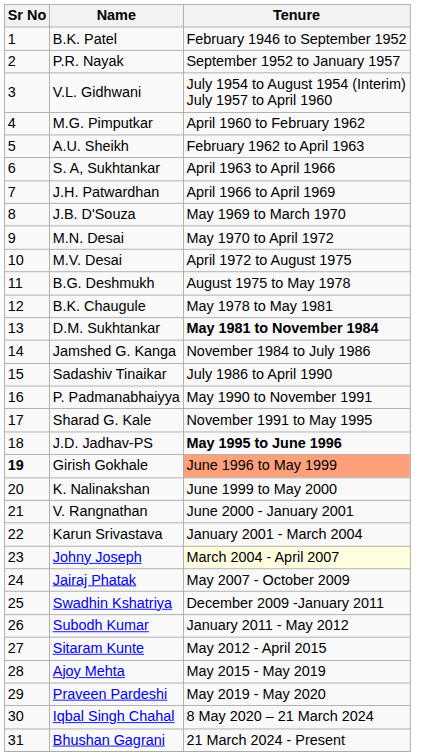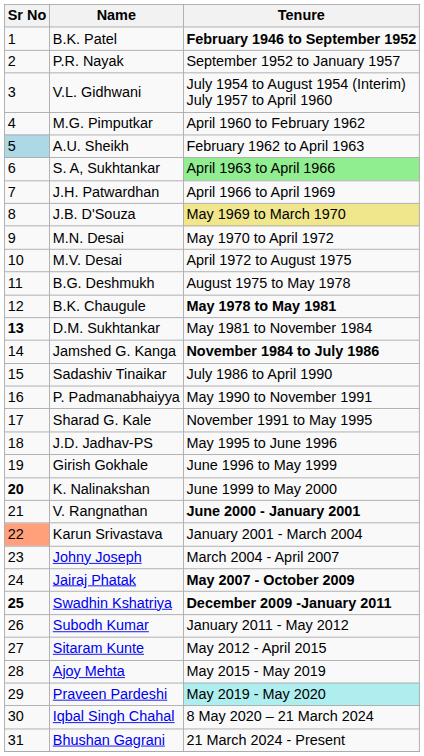(297, 38) normal -> (301, 38) bold
(12, 146) no background -> (12, 146) lightblue background
(261, 169) no background -> (261, 169) lightgreen background
(266, 214) no background -> (266, 214) khaki background
(260, 306) normal -> (261, 306) bold
(16, 329) normal -> (16, 329) bold
(283, 329) bold -> (279, 329) normal
(279, 351) normal -> (283, 351) bold
(264, 443) bold -> (262, 443) normal
(16, 466) bold -> (16, 466) normal
(262, 466) lightsalmon background -> (262, 466) no background
(16, 488) normal -> (16, 488) bold
(270, 511) normal -> (273, 511) bold
(16, 534) no background -> (16, 534) lightsalmon background
(263, 557) lightyellow background -> (263, 557) no background
(268, 580) normal -> (271, 580) bold
(16, 603) normal -> (16, 603) bold
(285, 603) normal -> (289, 603) bold
(256, 694) no background -> (256, 694) paleturquoise background
